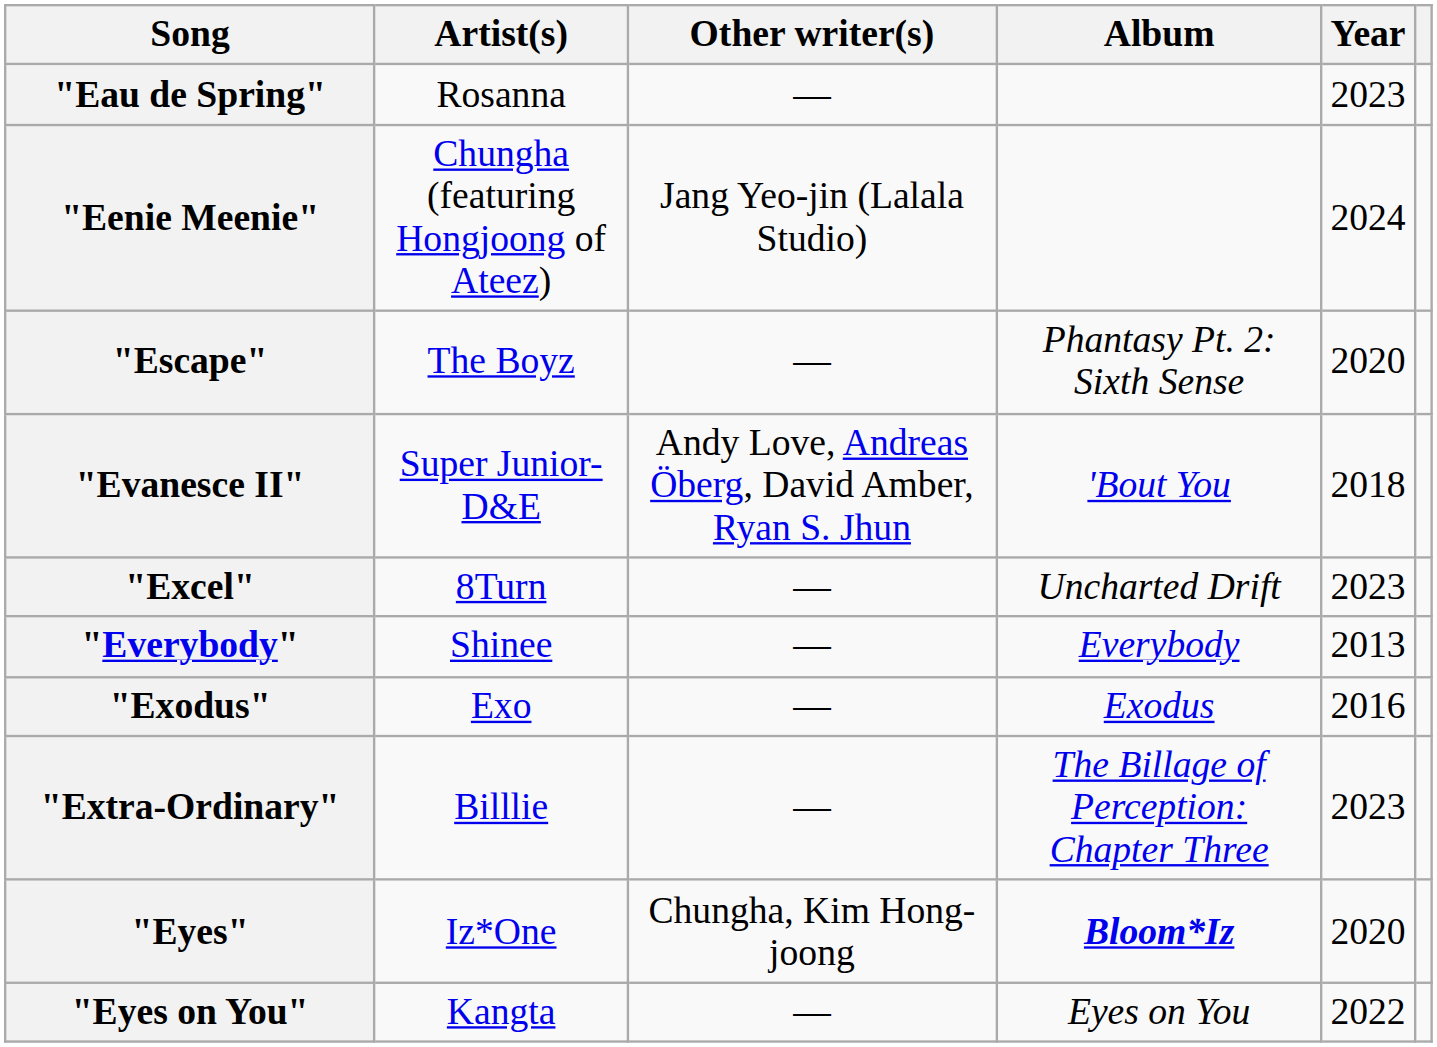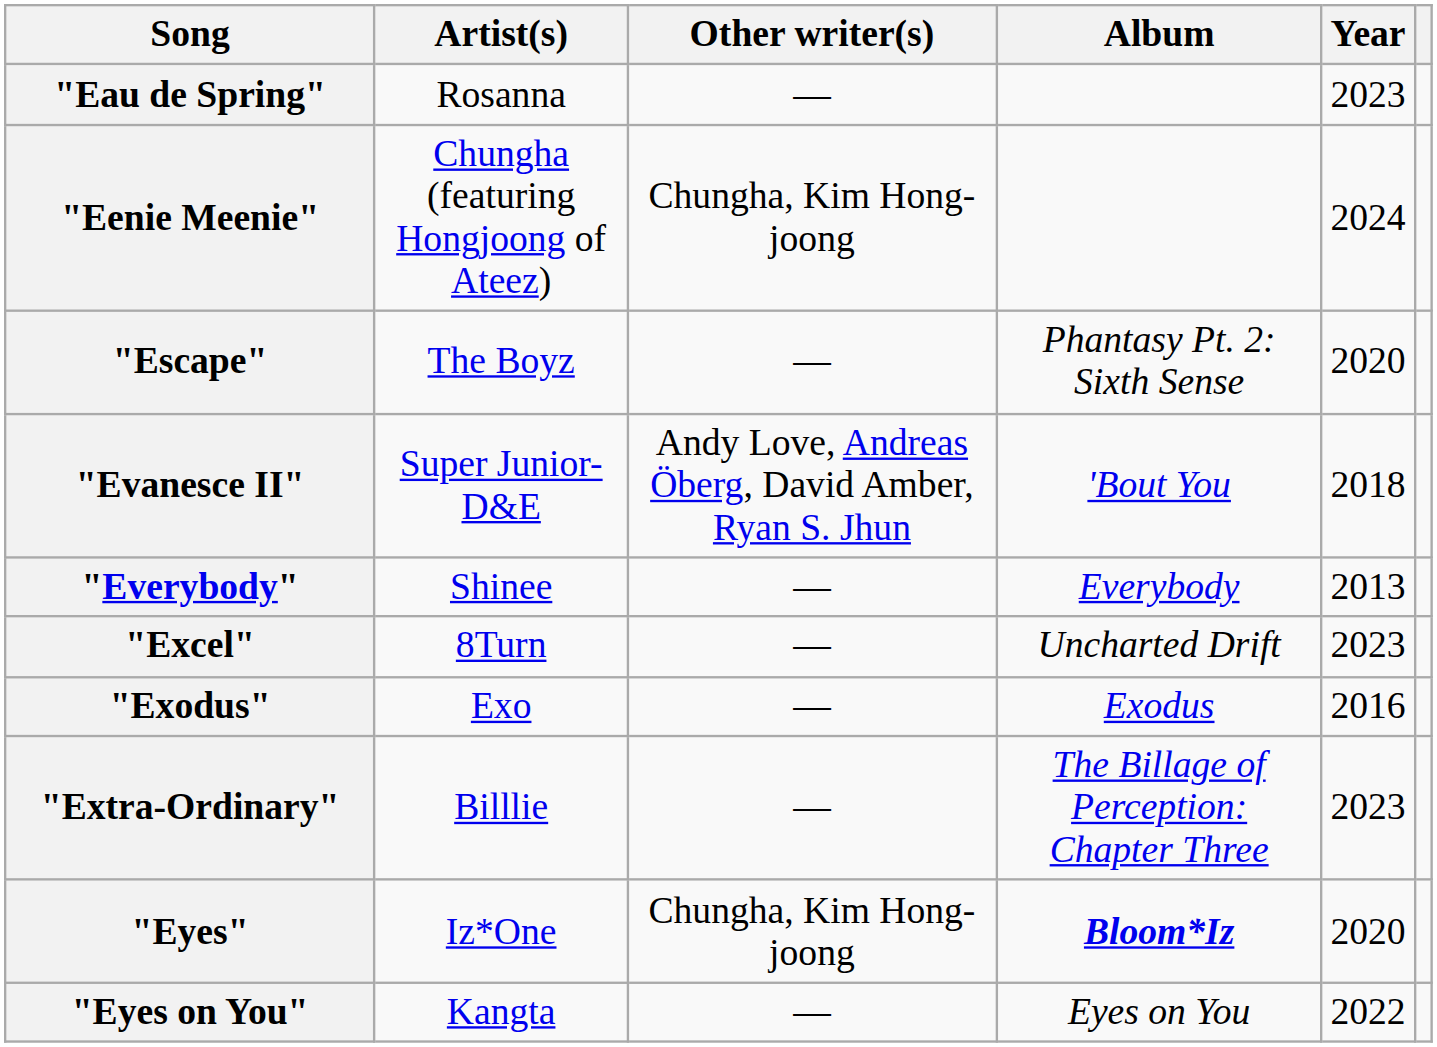(812, 217) Jang Yeo-jin (Lalala Studio) -> (812, 217) Chungha, Kim Hong-joong
rows swapped: (190, 645) <-> (190, 586)
